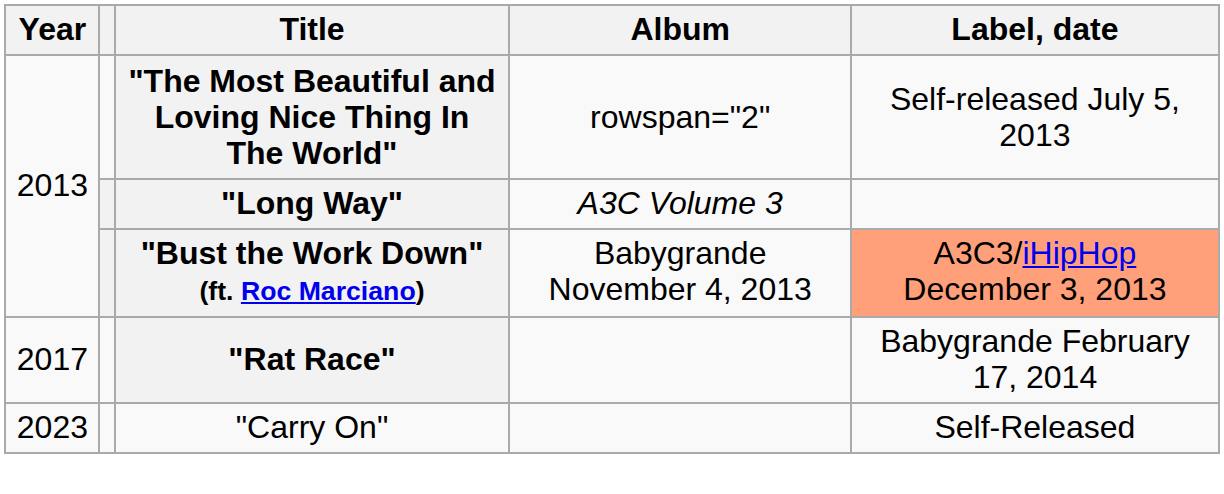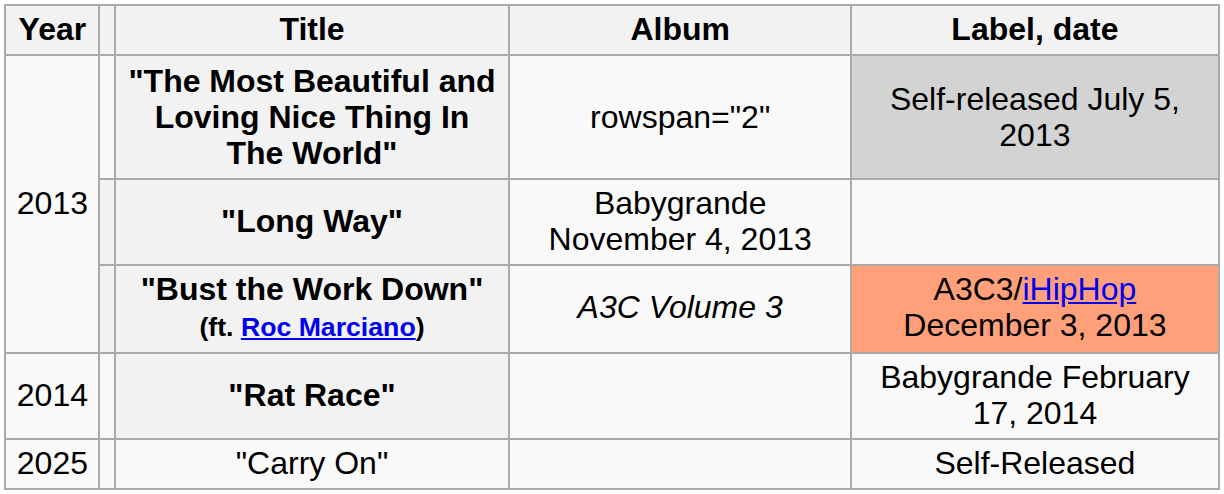(1035, 116) no background -> (1035, 116) lightgrey background
(680, 203) A3C Volume 3 -> (680, 221) Babygrande November 4, 2013
(680, 272) Babygrande November 4, 2013 -> (680, 308) A3C Volume 3
(52, 358) 2017 -> (52, 394) 2014
(52, 427) 2023 -> (52, 463) 2025
